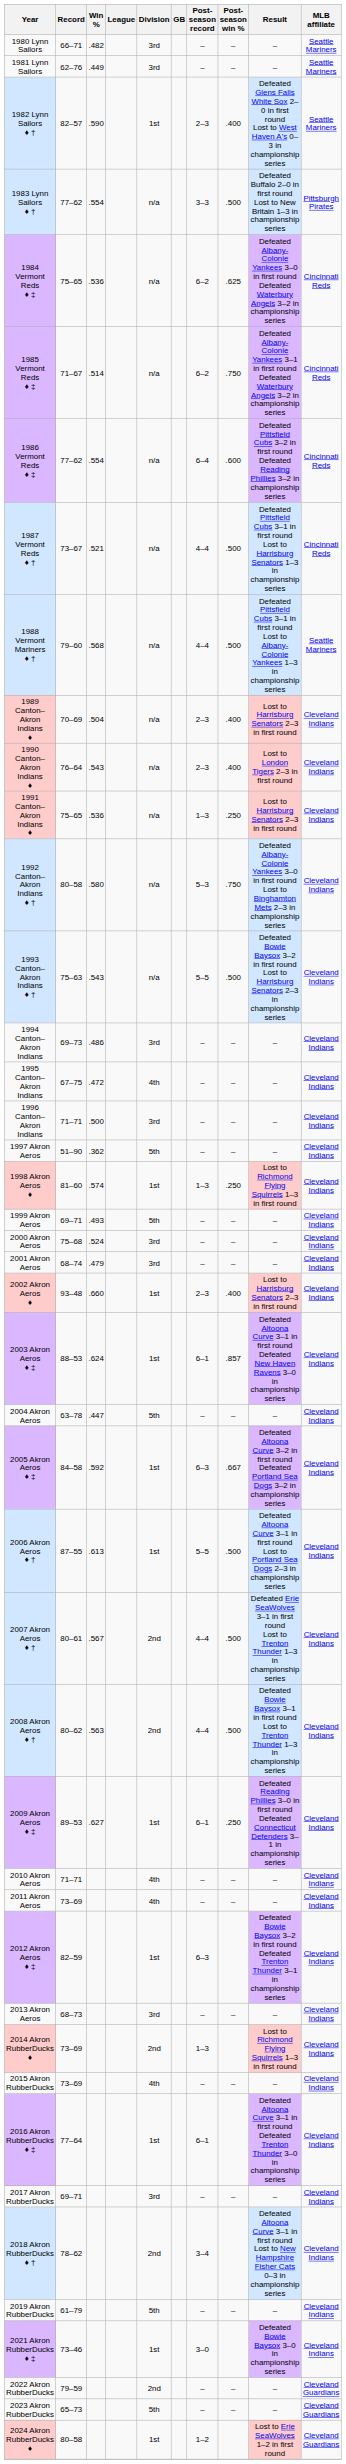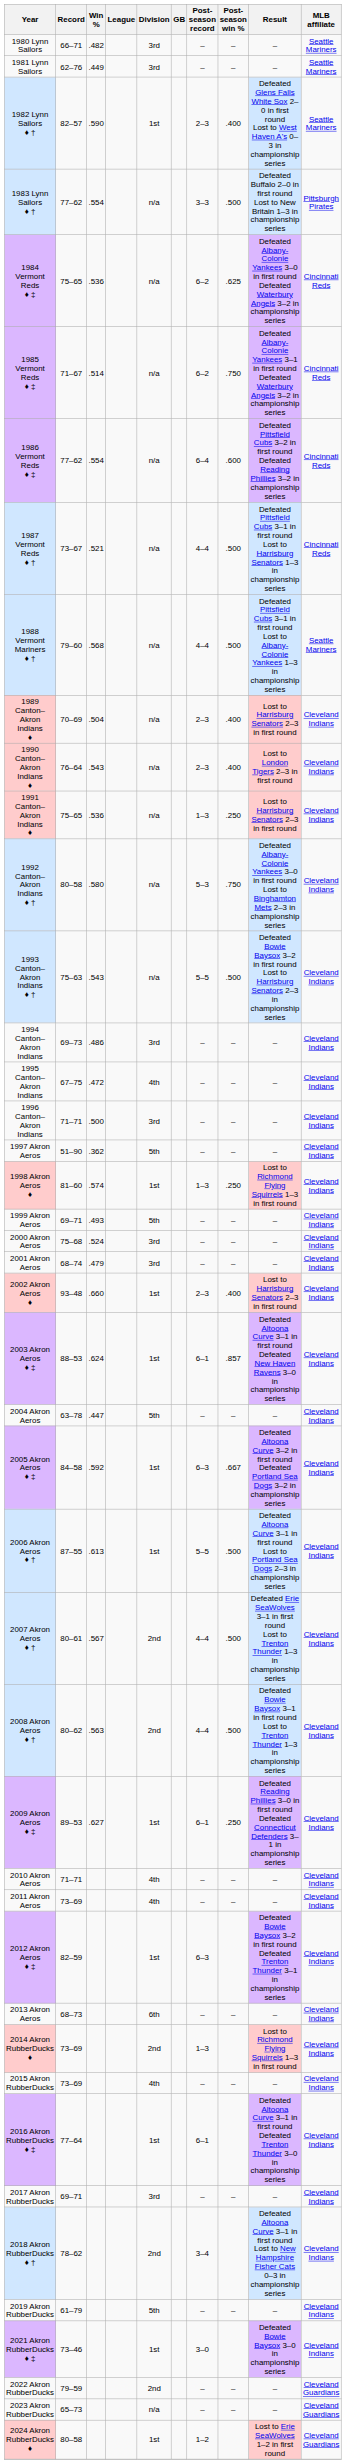(154, 2014) 3rd -> (154, 2014) 6th
(154, 2410) 5th -> (154, 2410) n/a
